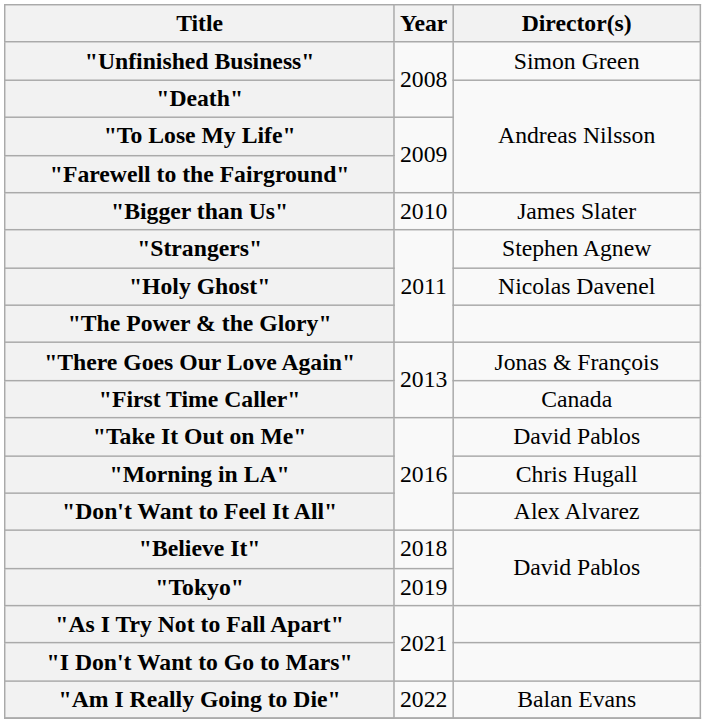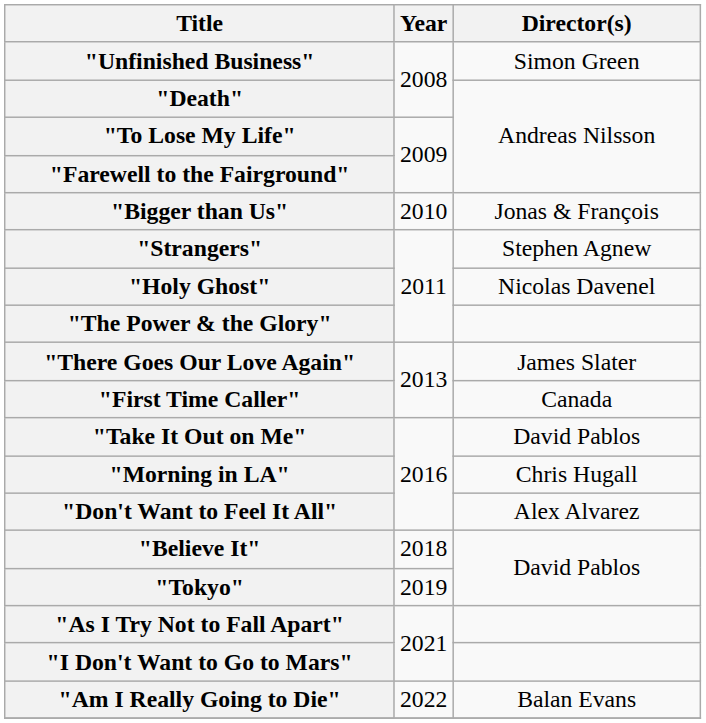(577, 211) James Slater -> (577, 211) Jonas & François
(577, 361) Jonas & François -> (577, 361) James Slater
